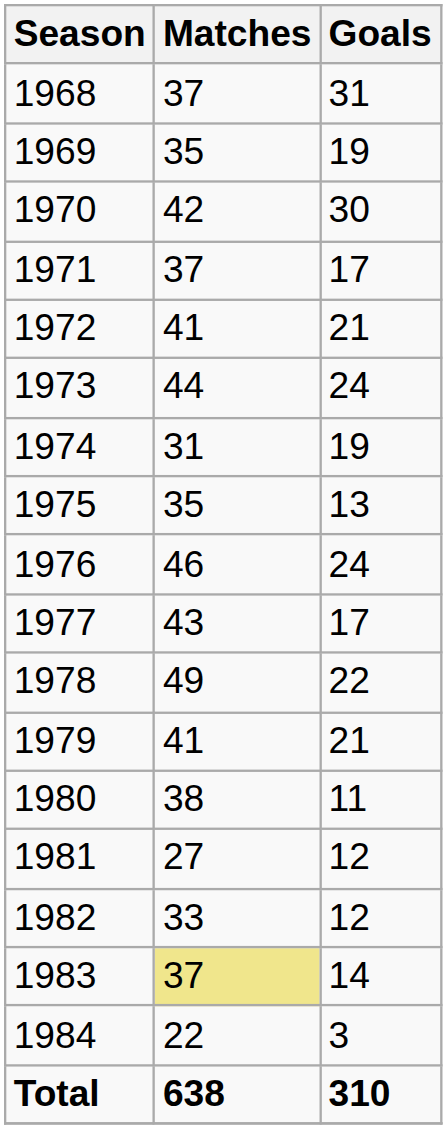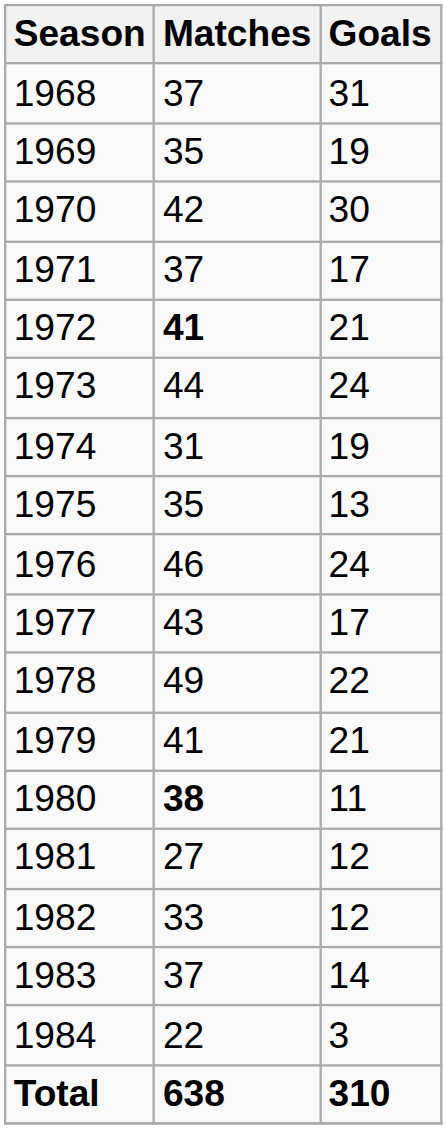(184, 328) normal -> (184, 328) bold
(184, 799) normal -> (184, 799) bold
(184, 975) khaki background -> (184, 975) no background
